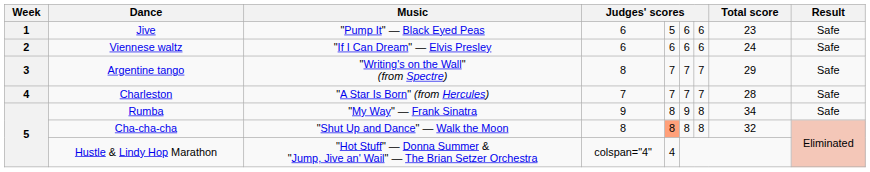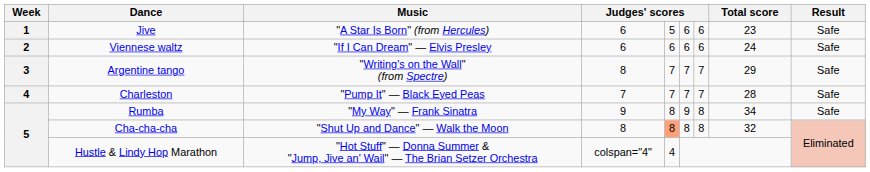(413, 30) "Pump It" — Black Eyed Peas -> (413, 30) "A Star Is Born" (from Hercules)
(413, 94) "A Star Is Born" (from Hercules) -> (413, 94) "Pump It" — Black Eyed Peas
